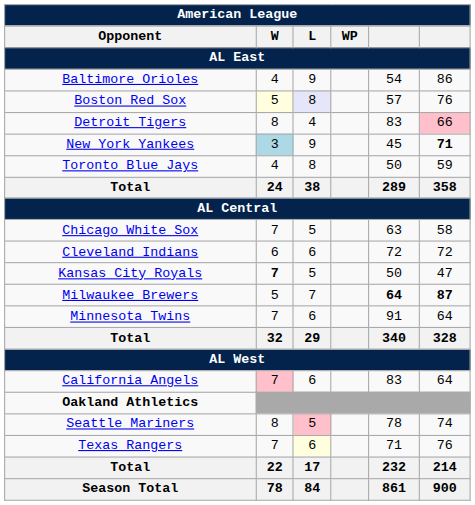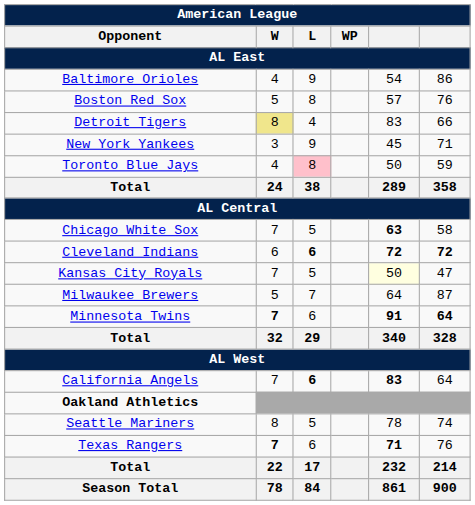(275, 101) lightyellow background -> (275, 101) no background
(312, 101) lavender background -> (312, 101) no background
(275, 123) no background -> (275, 123) khaki background
(445, 123) pink background -> (445, 123) no background
(275, 145) lightblue background -> (275, 145) no background
(445, 145) bold -> (445, 145) normal
(312, 166) no background -> (312, 166) pink background
(394, 231) normal -> (394, 231) bold
(312, 252) normal -> (312, 252) bold
(394, 252) normal -> (394, 252) bold
(445, 252) normal -> (445, 252) bold
(275, 274) bold -> (275, 274) normal
(394, 274) no background -> (394, 274) lightyellow background
(394, 295) bold -> (394, 295) normal
(445, 295) bold -> (445, 295) normal
(275, 317) normal -> (275, 317) bold
(394, 317) normal -> (394, 317) bold
(445, 317) normal -> (445, 317) bold
(275, 381) pink background -> (275, 381) no background
(312, 381) normal -> (312, 381) bold
(394, 381) normal -> (394, 381) bold
(312, 424) pink background -> (312, 424) no background
(275, 446) normal -> (275, 446) bold
(312, 446) lightyellow background -> (312, 446) no background
(394, 446) normal -> (394, 446) bold
